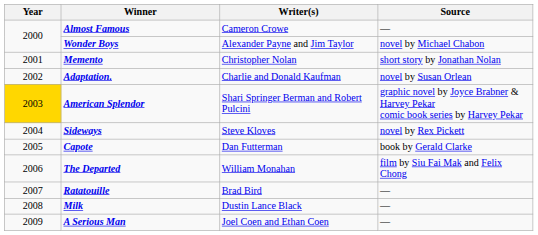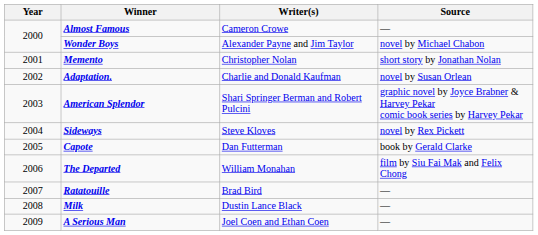(33, 103) gold background -> (33, 103) no background
